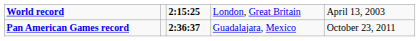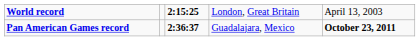(361, 28) normal -> (360, 28) bold
